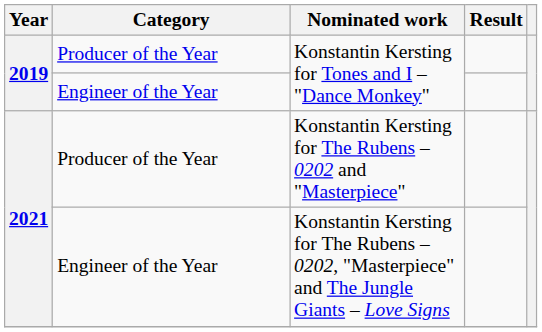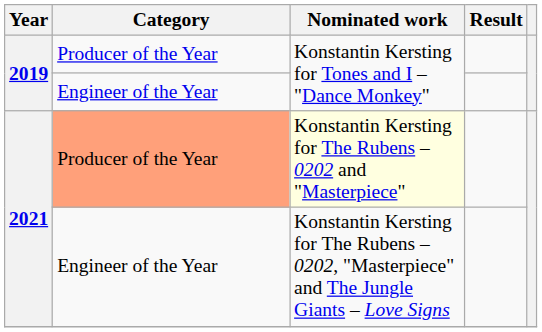(137, 158) no background -> (137, 158) lightsalmon background
(373, 158) no background -> (373, 158) lightyellow background
